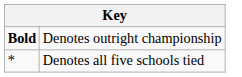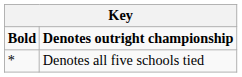(132, 38) normal -> (138, 38) bold
